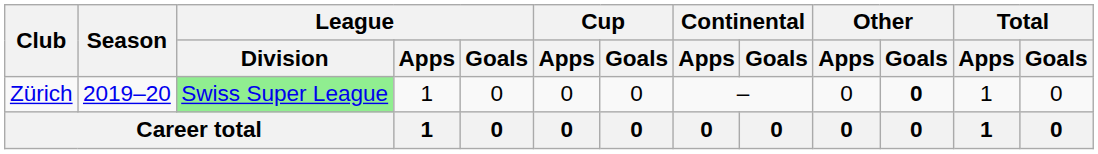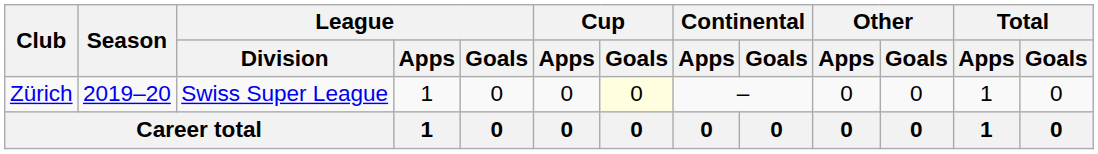(285, 93) lightgreen background -> (285, 93) no background
(637, 93) no background -> (637, 93) lightyellow background
(916, 93) bold -> (916, 93) normal
